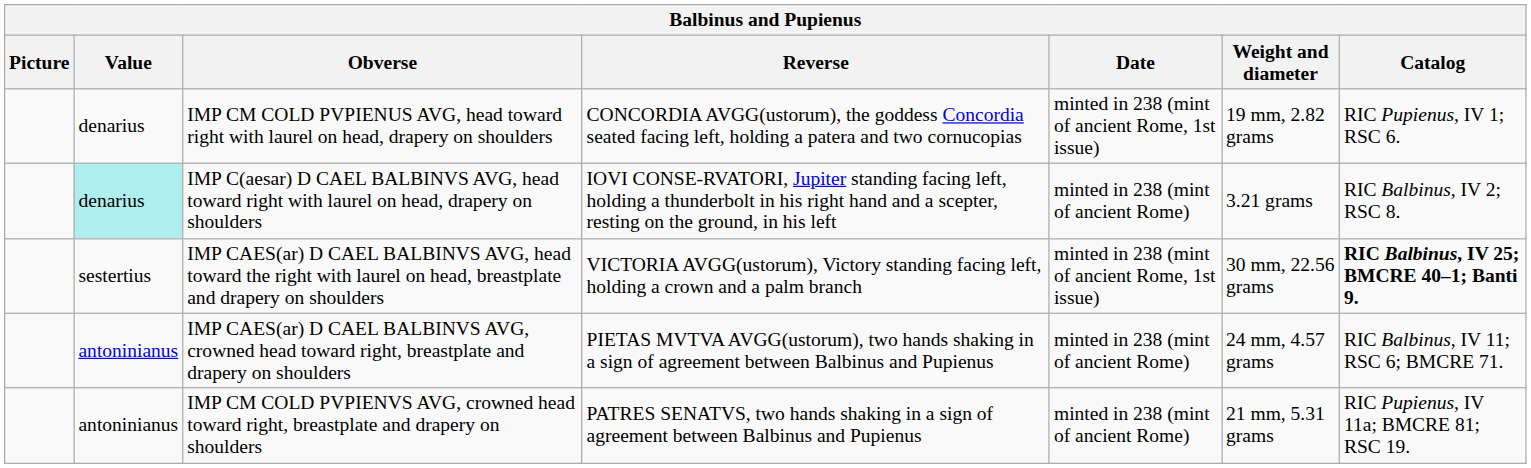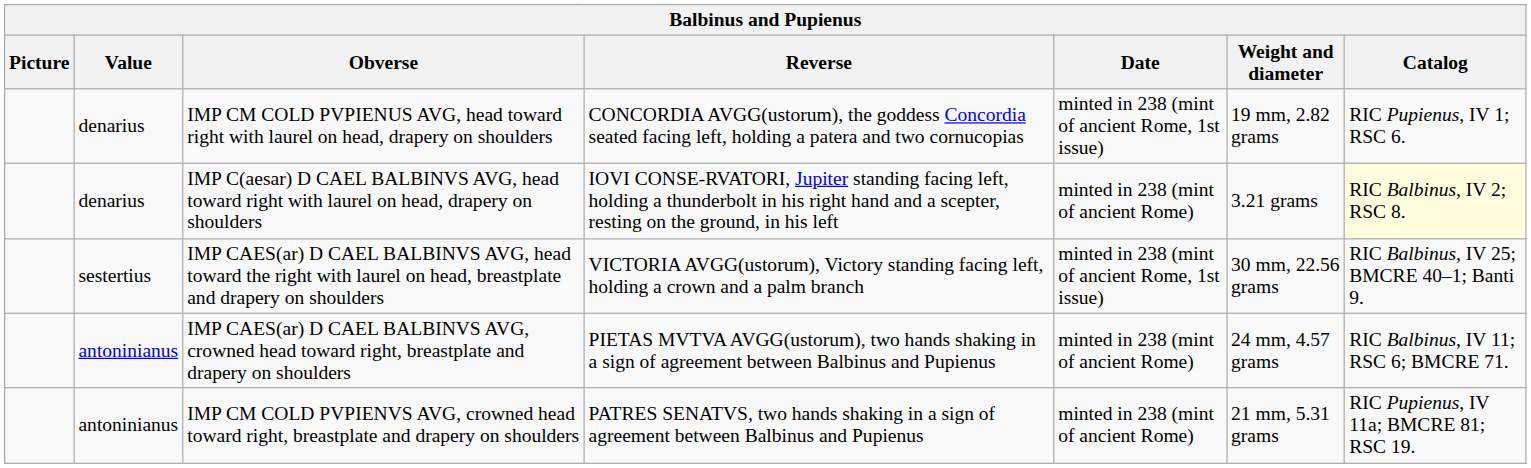(112, 200) paleturquoise background -> (112, 200) no background
(1422, 200) no background -> (1428, 200) lightyellow background
(1432, 275) bold -> (1433, 275) normal
